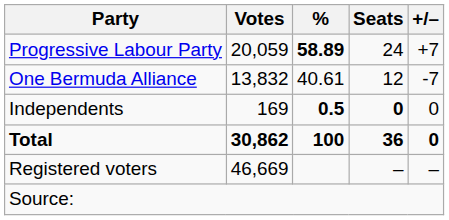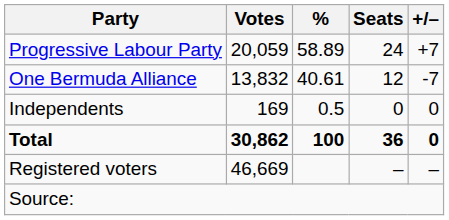(321, 49) bold -> (321, 49) normal
(331, 109) bold -> (331, 109) normal
(398, 109) bold -> (398, 109) normal
